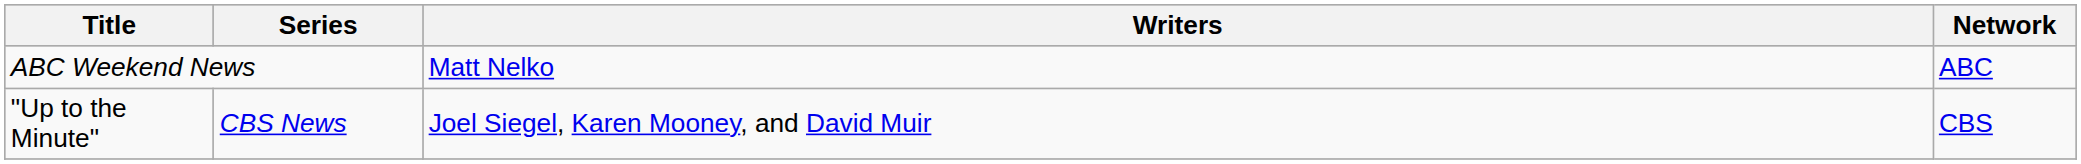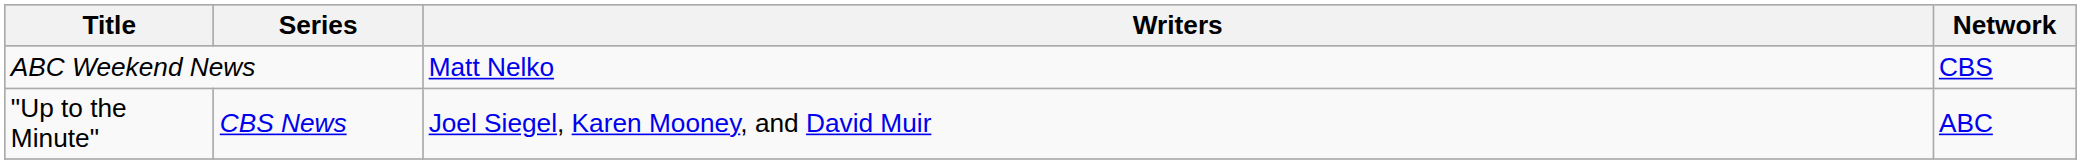(1966, 66) ABC -> (1966, 66) CBS
(1966, 123) CBS -> (1966, 123) ABC
